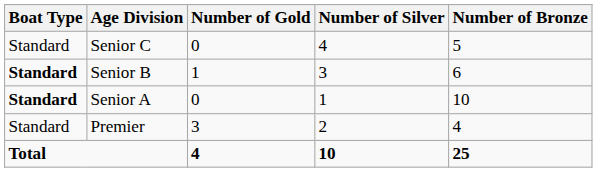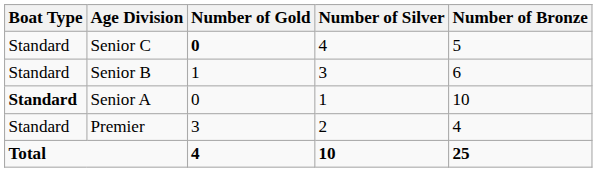(195, 45) normal -> (195, 45) bold
(43, 72) bold -> (39, 72) normal
